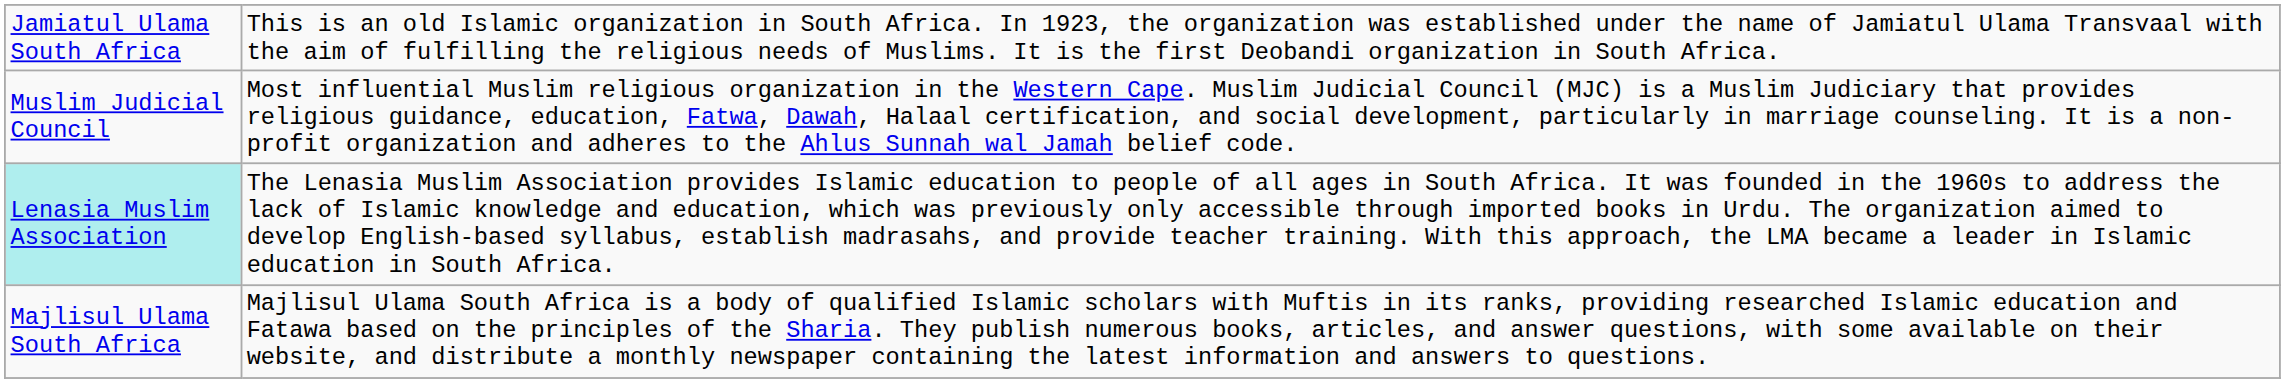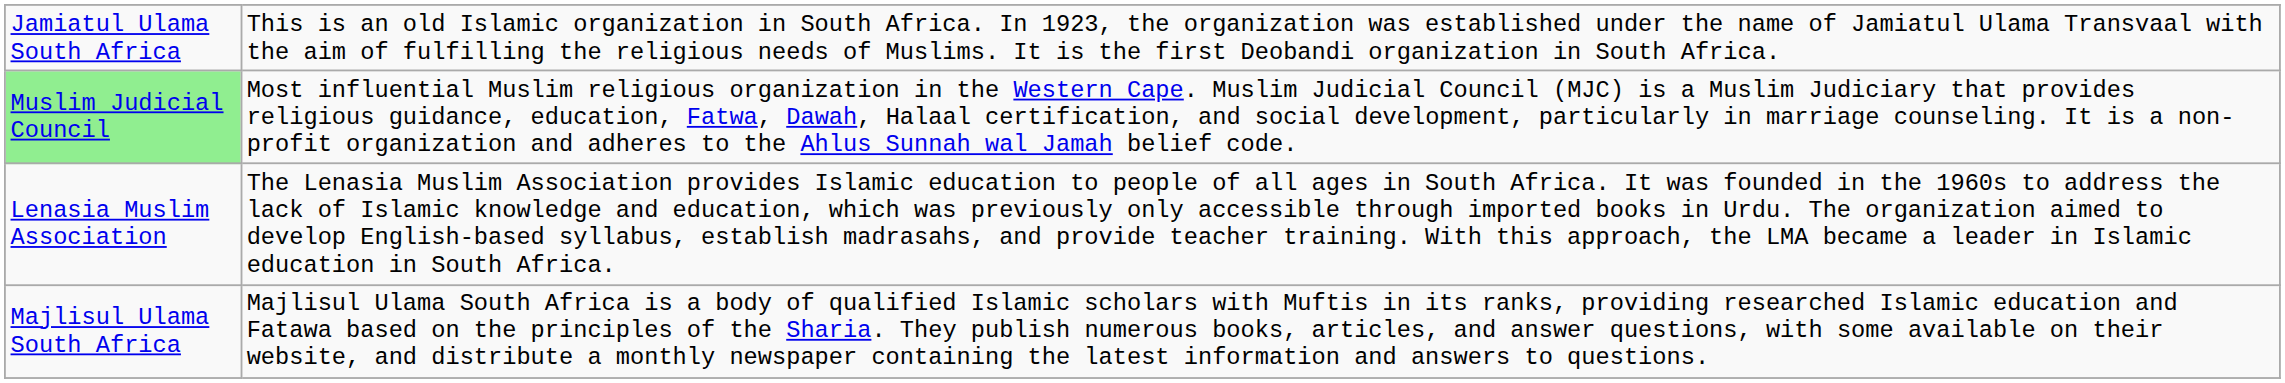(117, 117) no background -> (117, 117) lightgreen background
(110, 224) paleturquoise background -> (110, 224) no background
